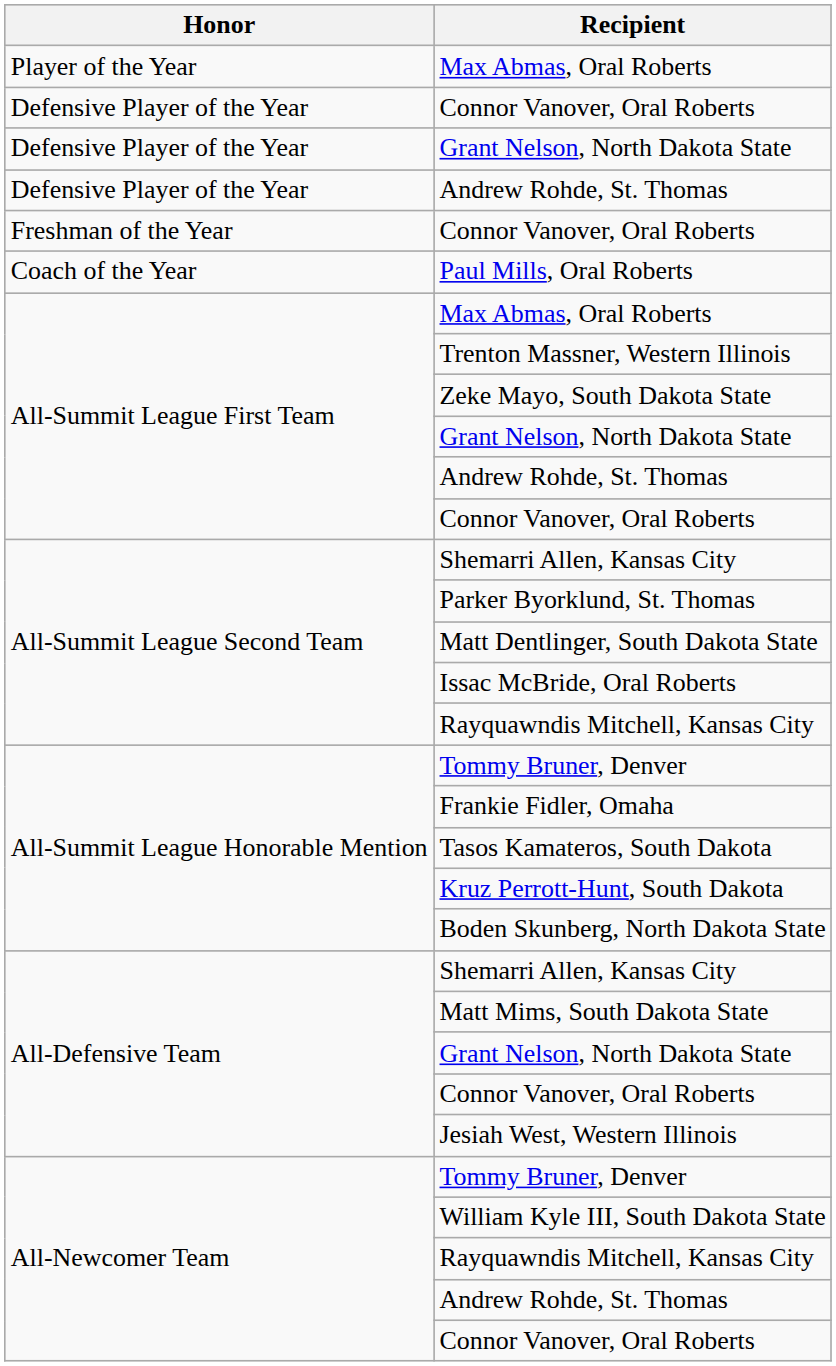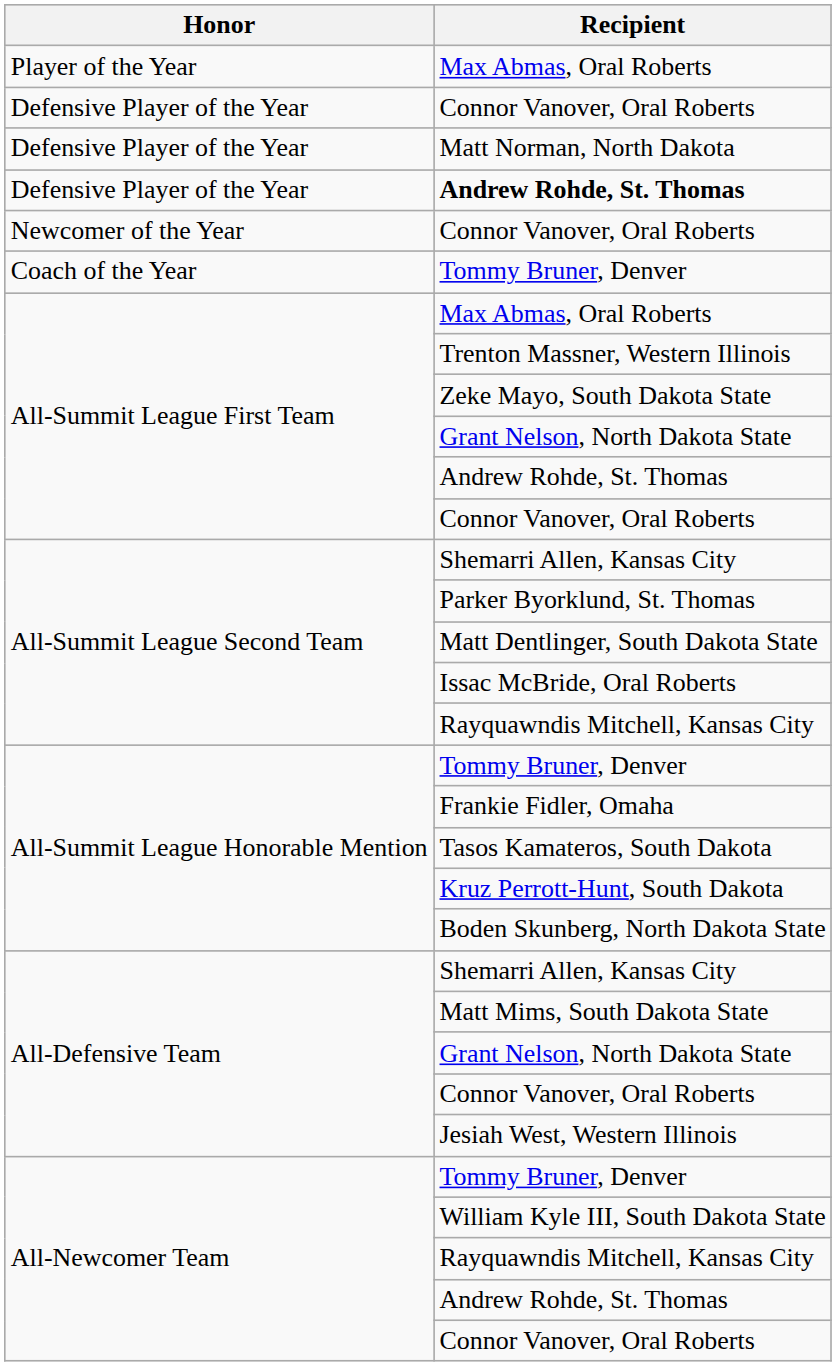(616, 148) Grant Nelson, North Dakota State -> (587, 148) Matt Norman, North Dakota
(584, 189) normal -> (592, 189) bold
(122, 230) Freshman of the Year -> (127, 230) Newcomer of the Year
(566, 271) Paul Mills, Oral Roberts -> (563, 271) Tommy Bruner, Denver
